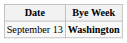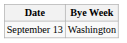(94, 29) bold -> (92, 29) normal
